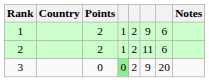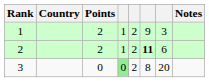(164, 31) 6 -> (164, 31) 3
(148, 49) normal -> (148, 49) bold
(148, 67) 9 -> (148, 67) 8
